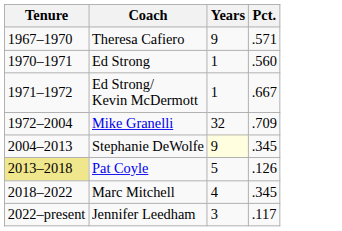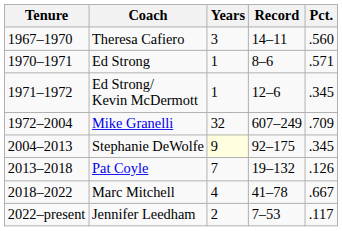+ column: (277, 15)
(214, 38) 9 -> (214, 38) 3
(264, 38) .571 -> (321, 38) .560
(264, 61) .560 -> (321, 61) .571
(264, 92) .667 -> (321, 92) .345
(40, 169) khaki background -> (40, 169) no background
(214, 169) 5 -> (214, 169) 7
(264, 191) .345 -> (321, 191) .667
(214, 214) 3 -> (214, 214) 2
